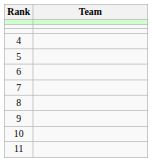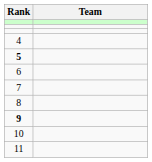(19, 56) normal -> (19, 56) bold
(19, 118) normal -> (19, 118) bold
